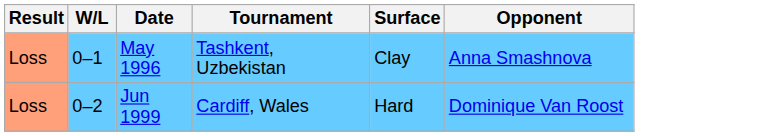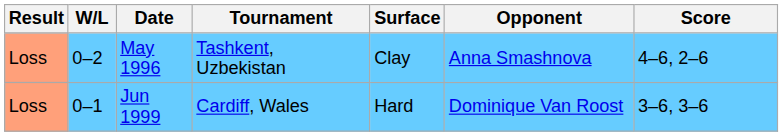+ column: (706, 18)
(87, 57) 0–1 -> (87, 57) 0–2
(87, 106) 0–2 -> (87, 106) 0–1
